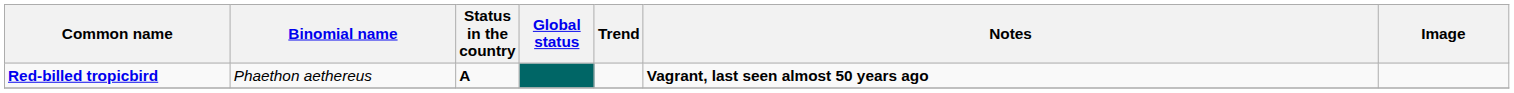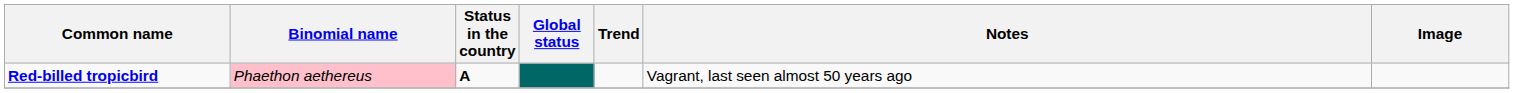(303, 75) no background -> (303, 75) pink background
(788, 75) bold -> (779, 75) normal
